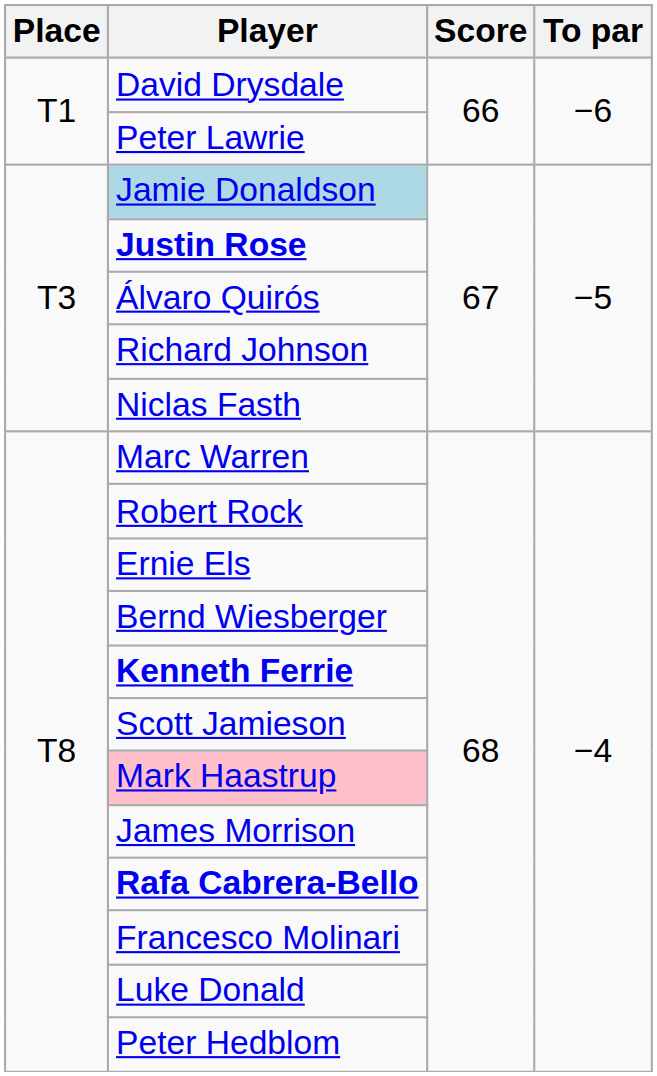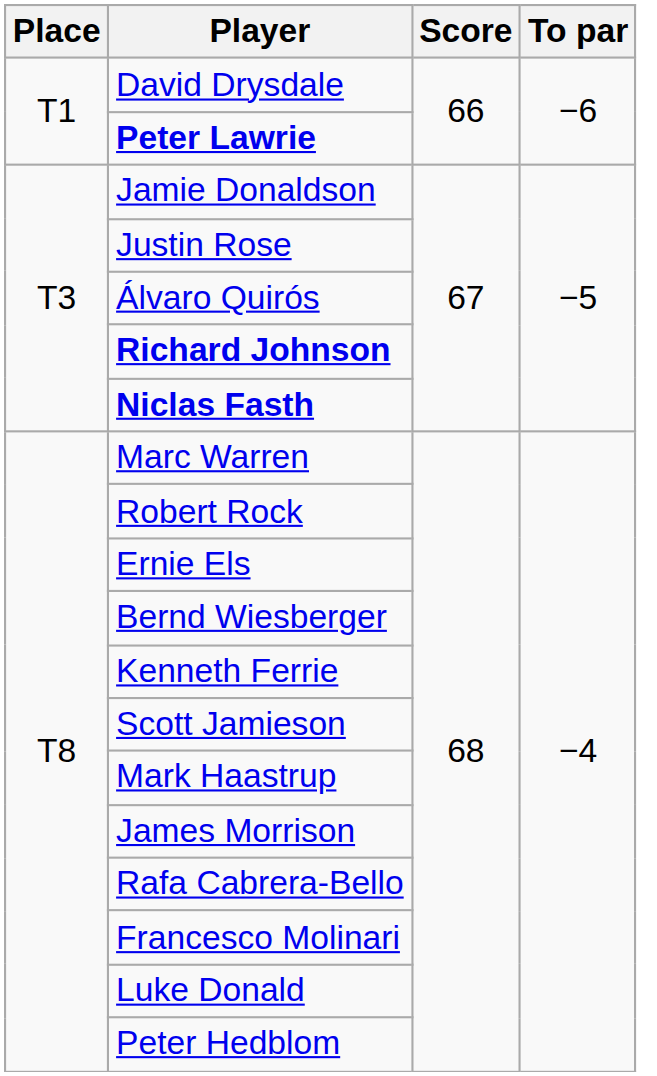(210, 137) normal -> (216, 137) bold
(246, 191) lightblue background -> (246, 191) no background
(211, 244) bold -> (204, 244) normal
(242, 350) normal -> (253, 350) bold
(209, 404) normal -> (215, 404) bold
(235, 670) bold -> (227, 670) normal
(226, 777) pink background -> (226, 777) no background
(267, 883) bold -> (260, 883) normal
